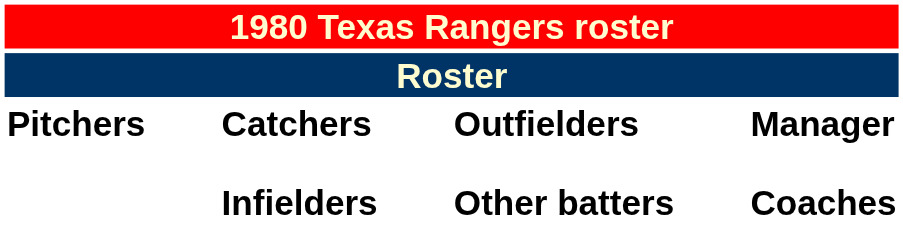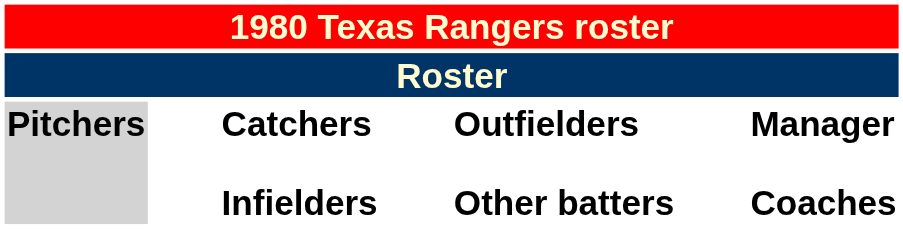(76, 124) no background -> (76, 124) lightgrey background
